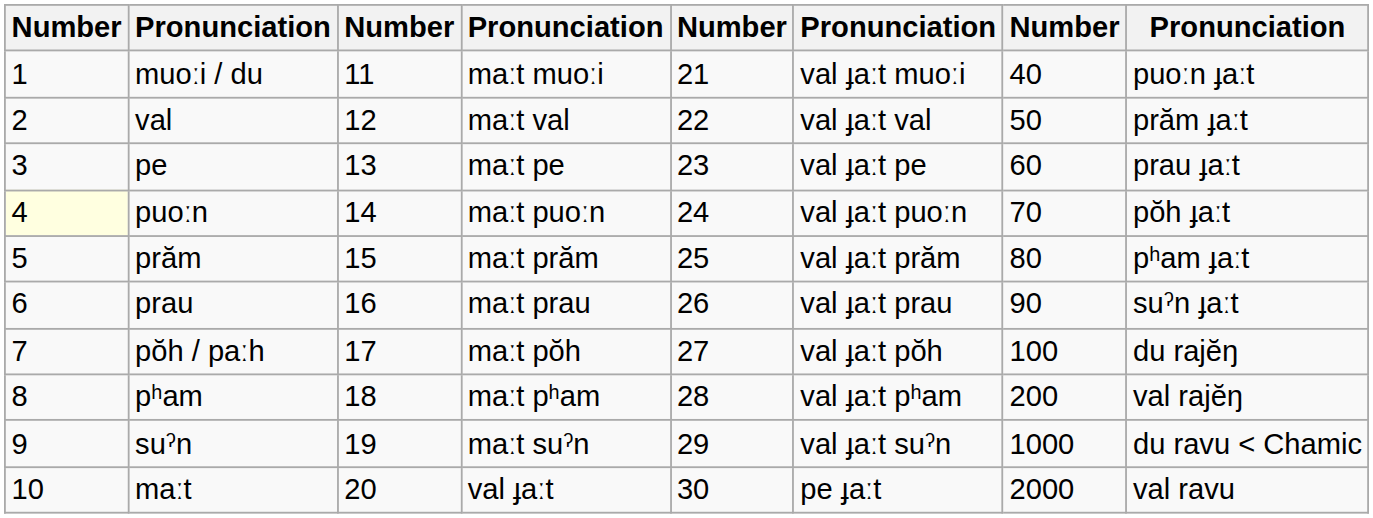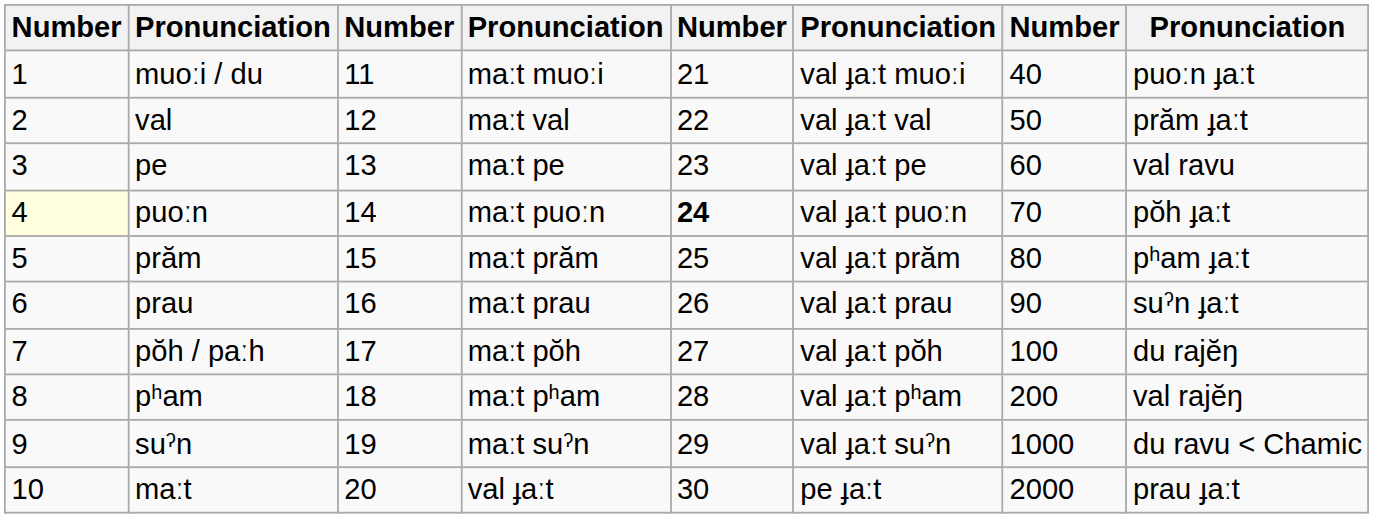(1186, 166) prau ɟaːt -> (1184, 166) val ravu
(693, 212) normal -> (693, 212) bold
(1184, 489) val ravu -> (1186, 489) prau ɟaːt
